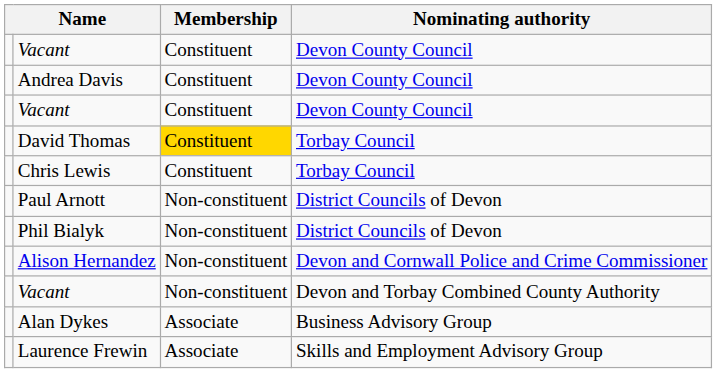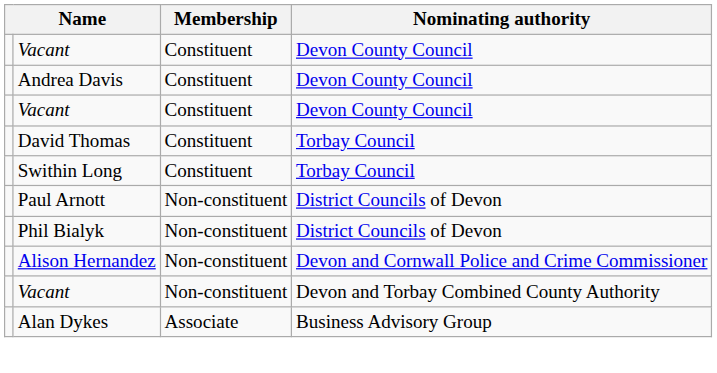(208, 140) gold background -> (208, 140) no background
- row: (64, 170)
+ row: (70, 170)
- row: (83, 351)
